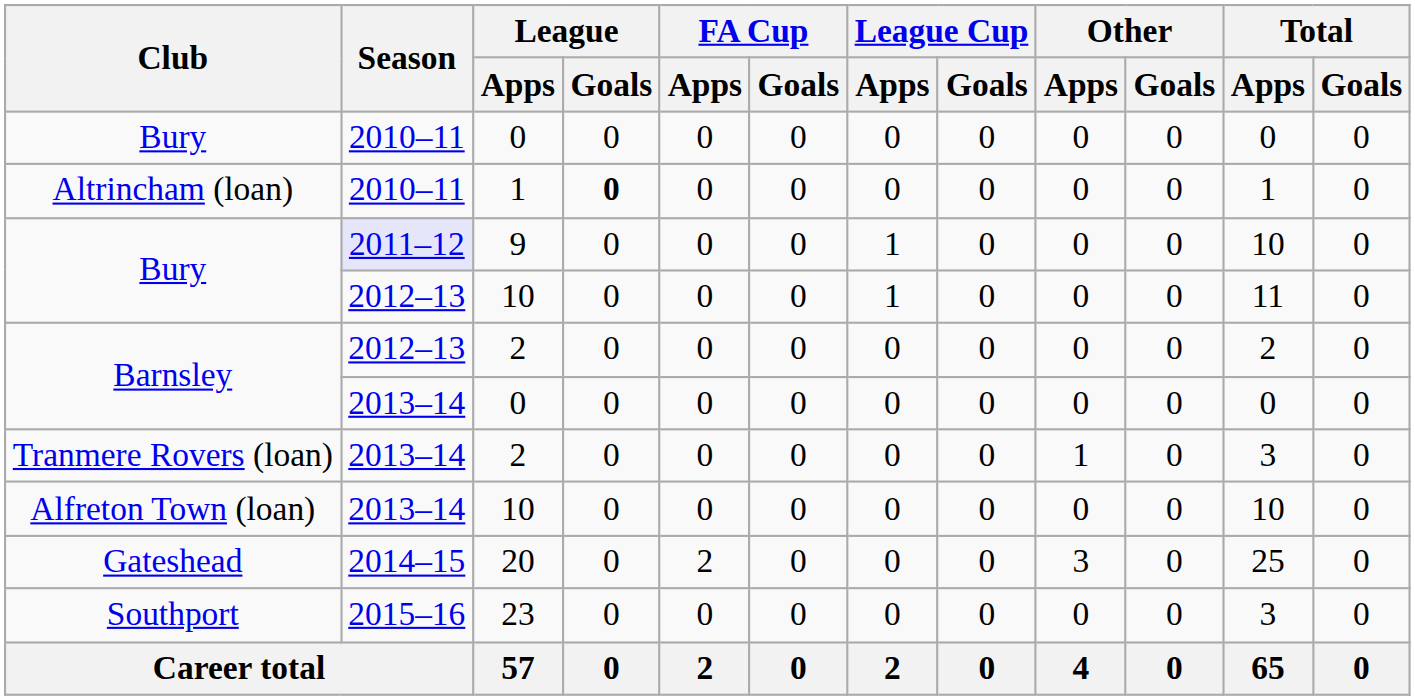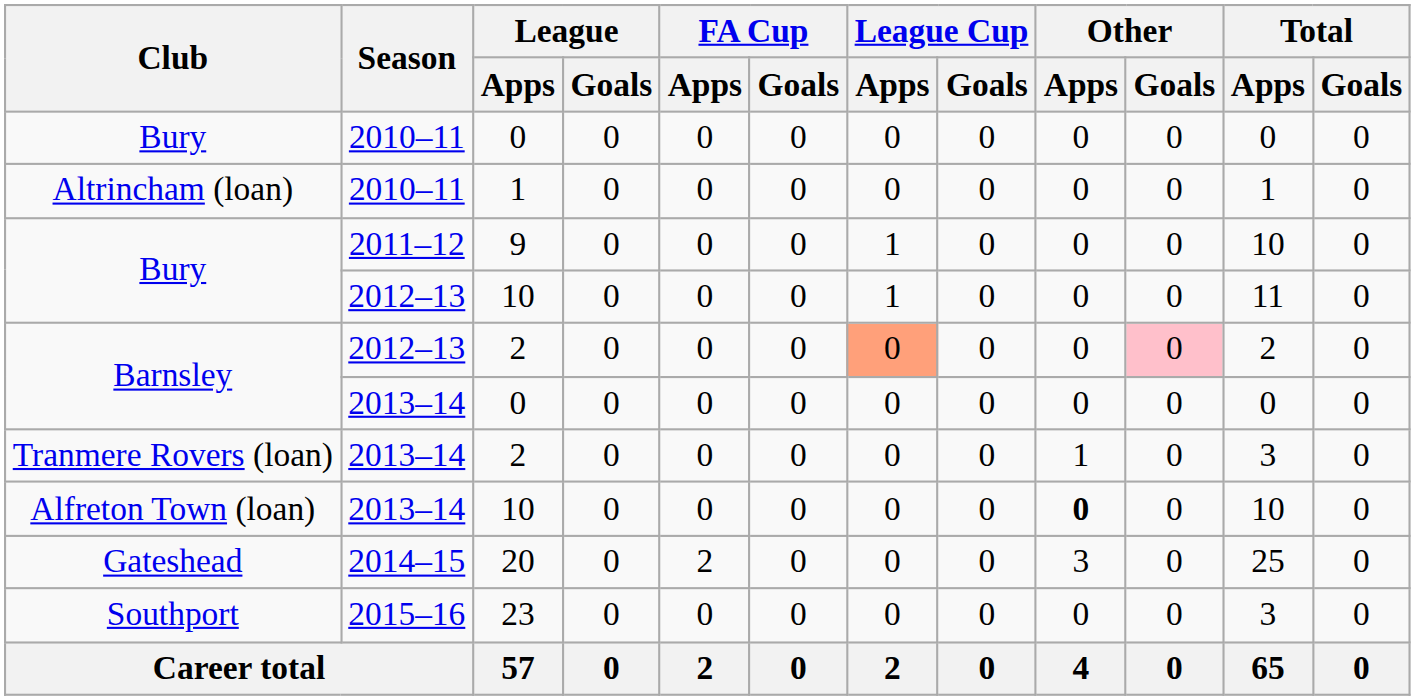(611, 190) bold -> (611, 190) normal
(407, 243) lavender background -> (407, 243) no background
(892, 349) no background -> (892, 349) lightsalmon background
(1174, 349) no background -> (1174, 349) pink background
(1081, 508) normal -> (1081, 508) bold
